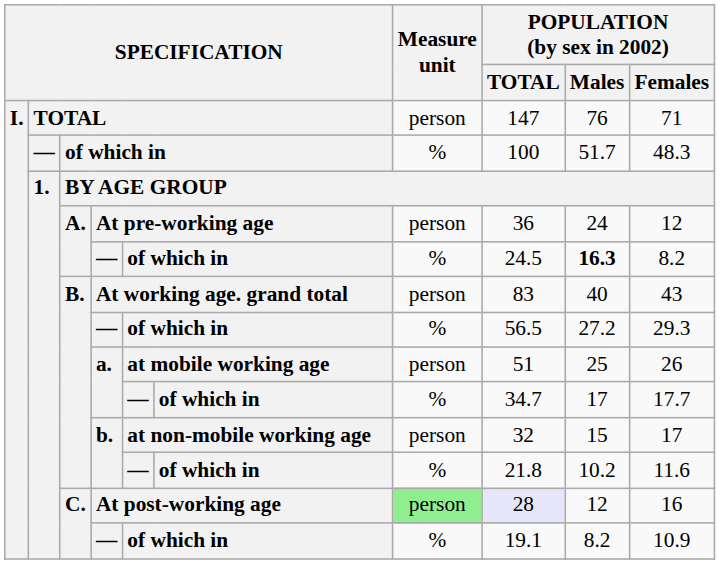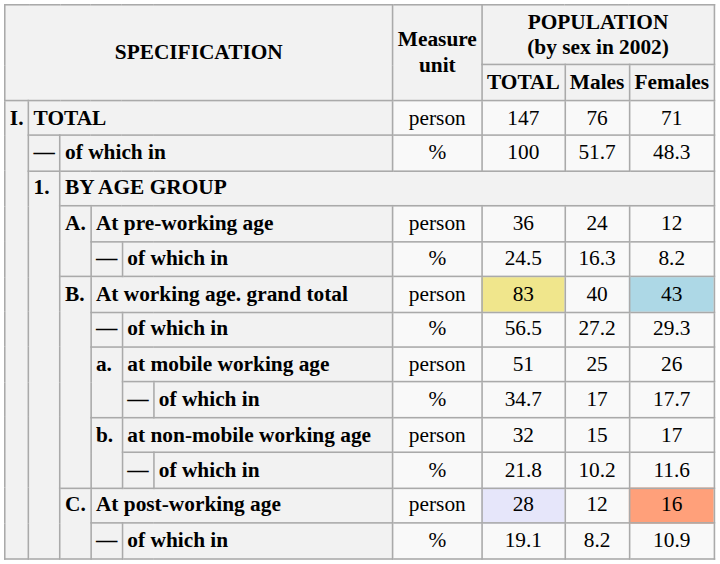(597, 258) bold -> (597, 258) normal
(523, 293) no background -> (523, 293) khaki background
(672, 293) no background -> (672, 293) lightblue background
(437, 504) lightgreen background -> (437, 504) no background
(672, 504) no background -> (672, 504) lightsalmon background
